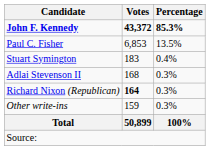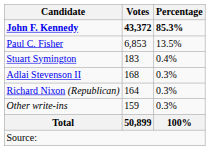(132, 91) bold -> (132, 91) normal
